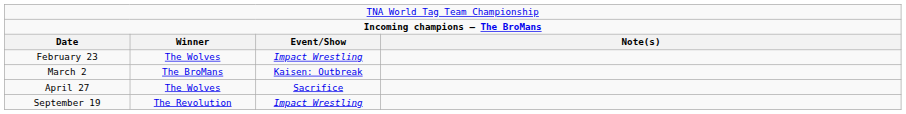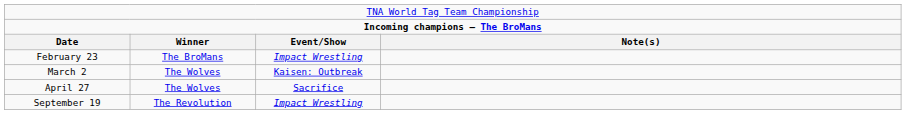(193, 57) The Wolves -> (193, 57) The BroMans
(193, 72) The BroMans -> (193, 72) The Wolves
